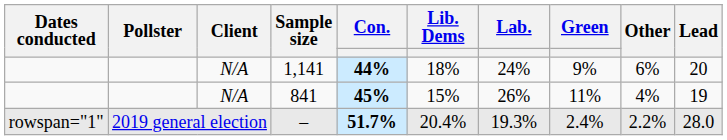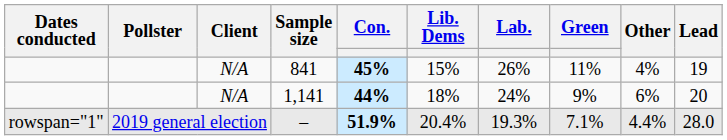rows swapped: (304, 96) <-> (304, 70)
(372, 122) 51.7% -> (372, 122) 51.9%
(585, 122) 2.4% -> (585, 122) 7.1%
(647, 122) 2.2% -> (647, 122) 4.4%
